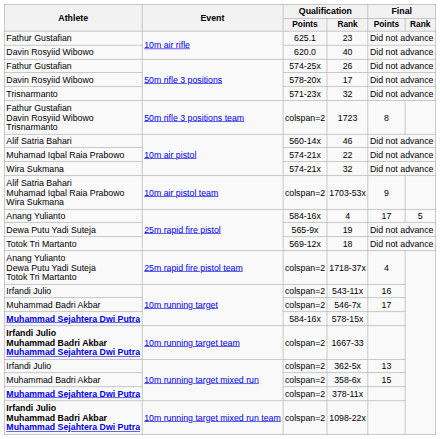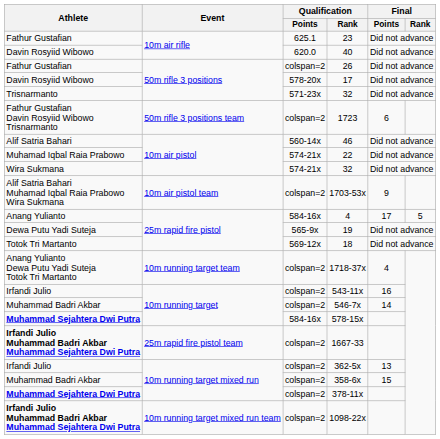(305, 66) 574-25x -> (305, 66) colspan=2
(386, 118) 8 -> (386, 118) 6
(193, 268) 25m rapid fire pistol team -> (192, 268) 10m running target team
(386, 305) 17 -> (386, 305) 14
(192, 343) 10m running target team -> (193, 343) 25m rapid fire pistol team
